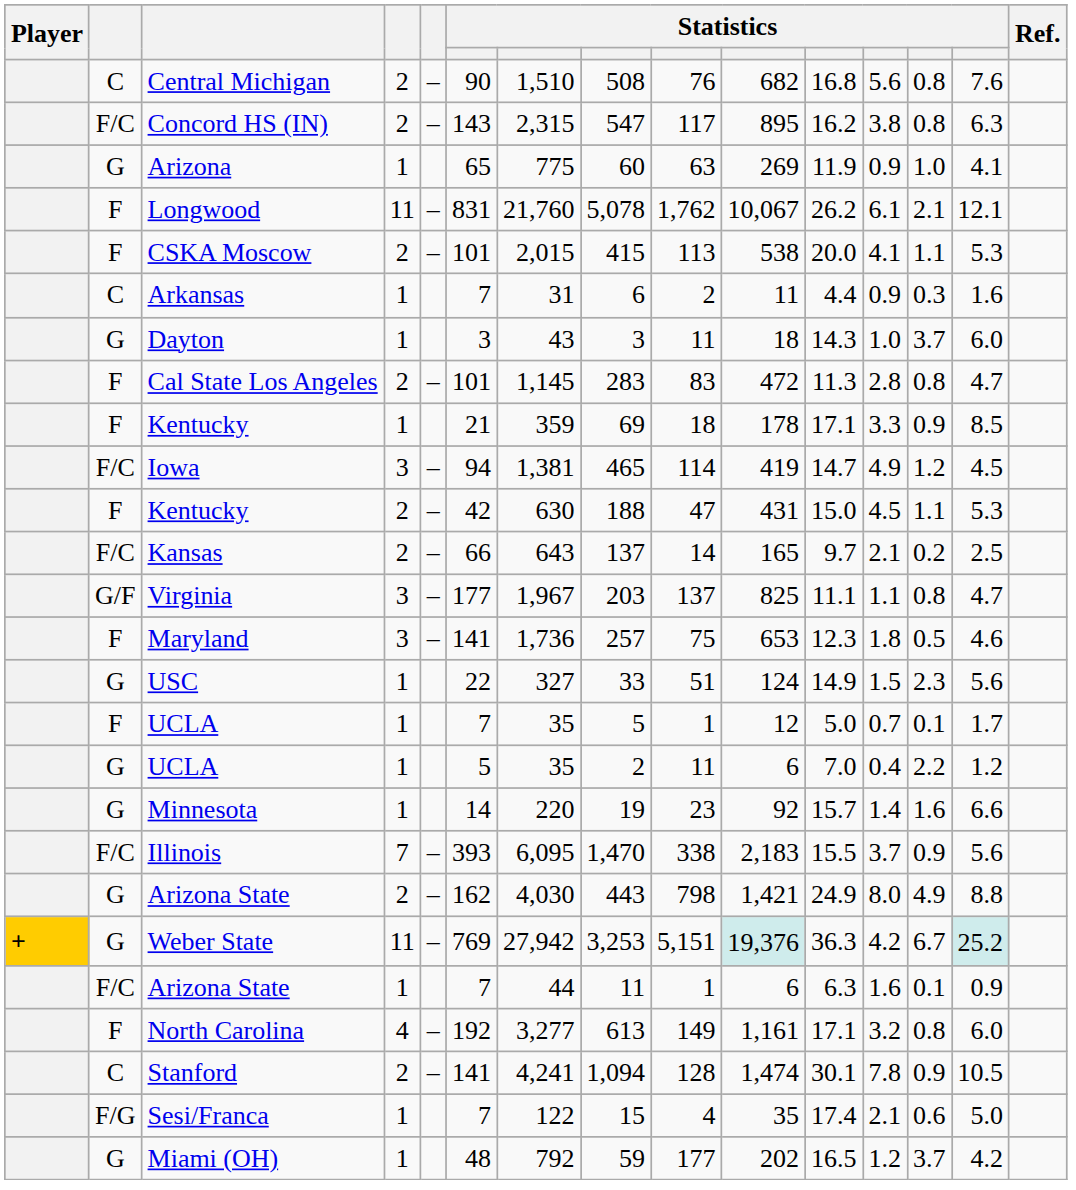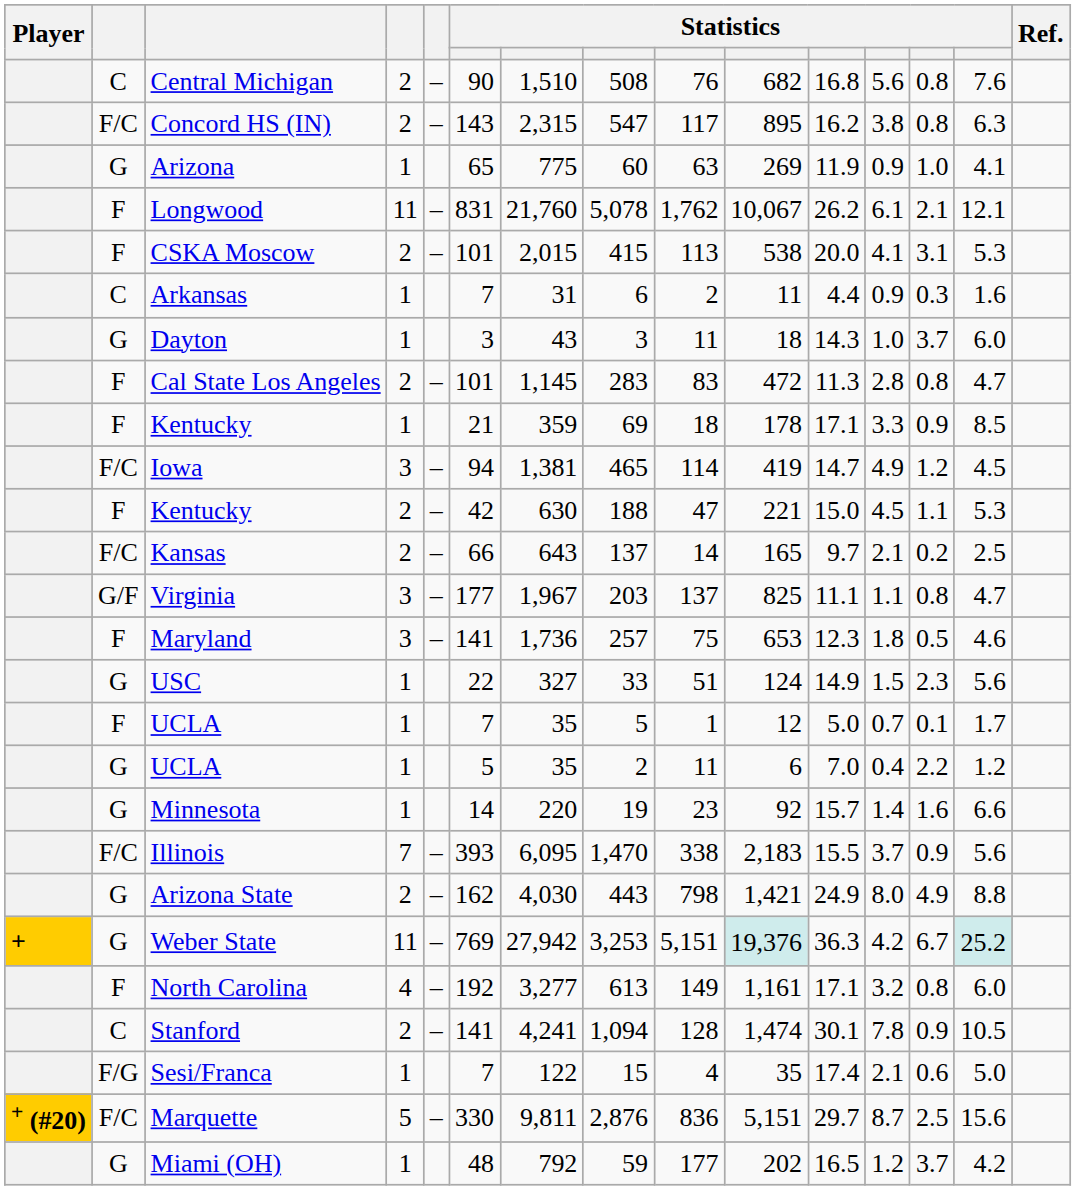(929, 252) 1.1 -> (932, 252) 3.1
(779, 509) 431 -> (782, 509) 221
- row: (219, 986)
+ row: (204, 1117)
